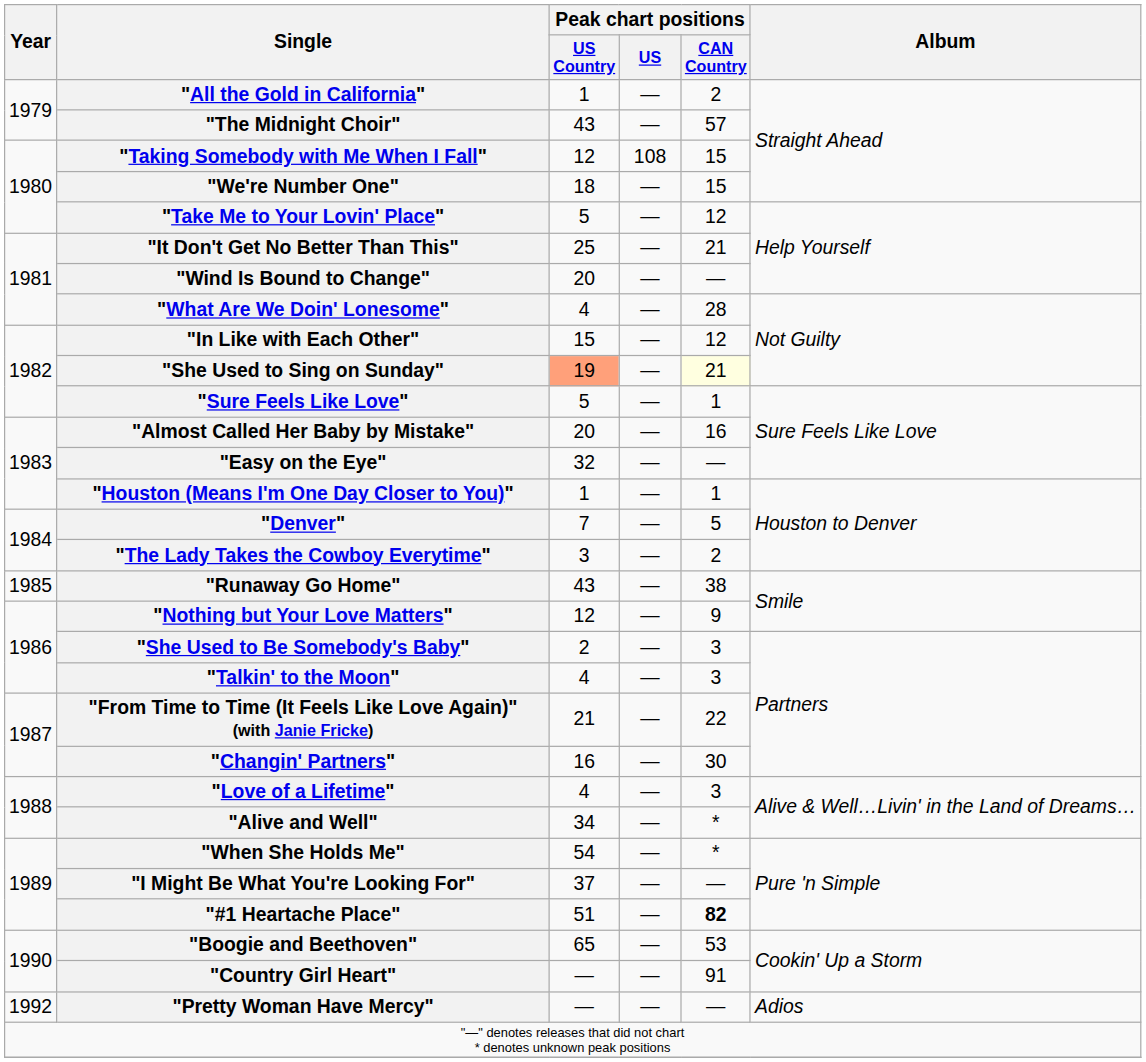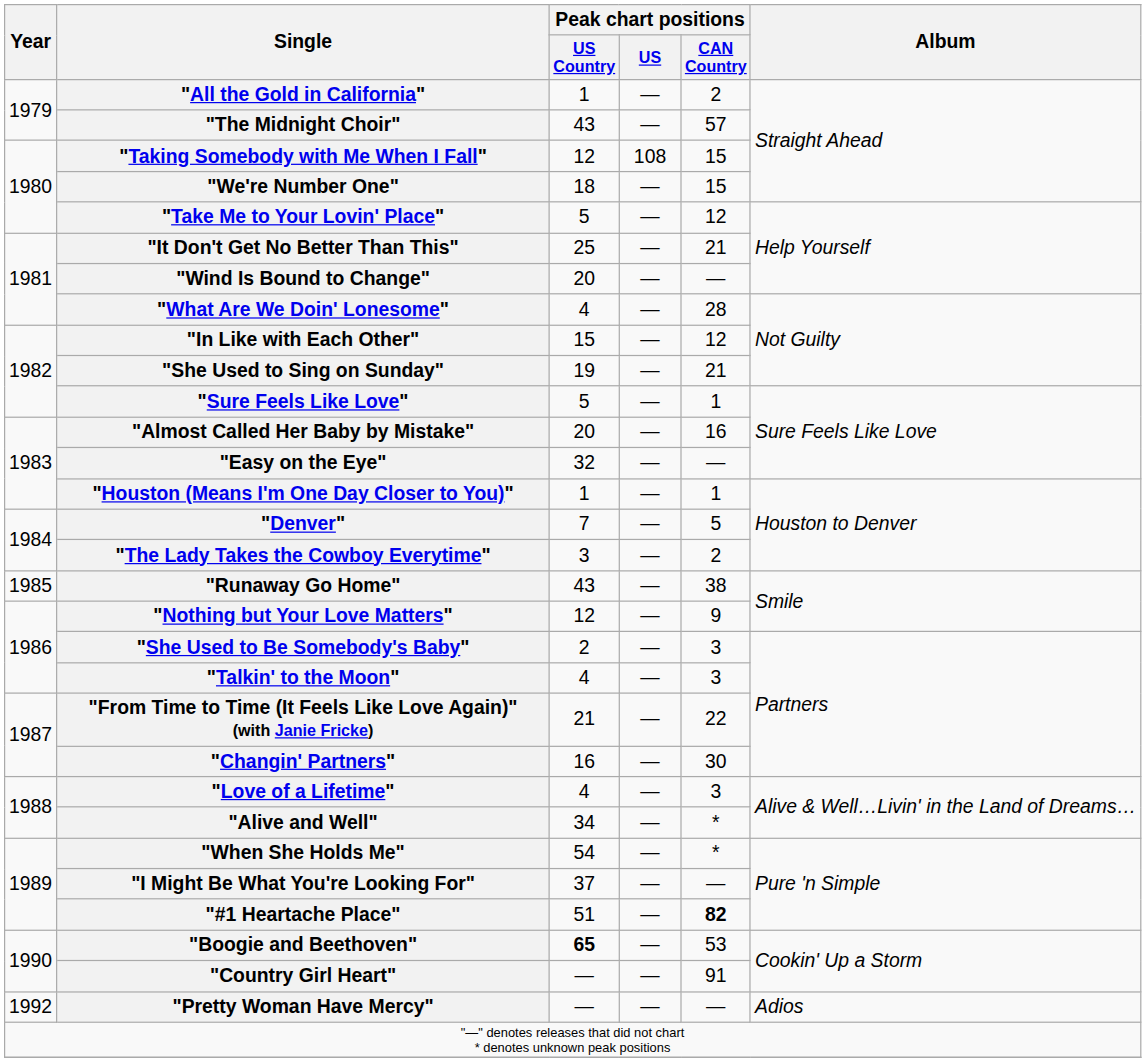(584, 370) lightsalmon background -> (584, 370) no background
(716, 370) lightyellow background -> (716, 370) no background
(584, 945) normal -> (584, 945) bold
